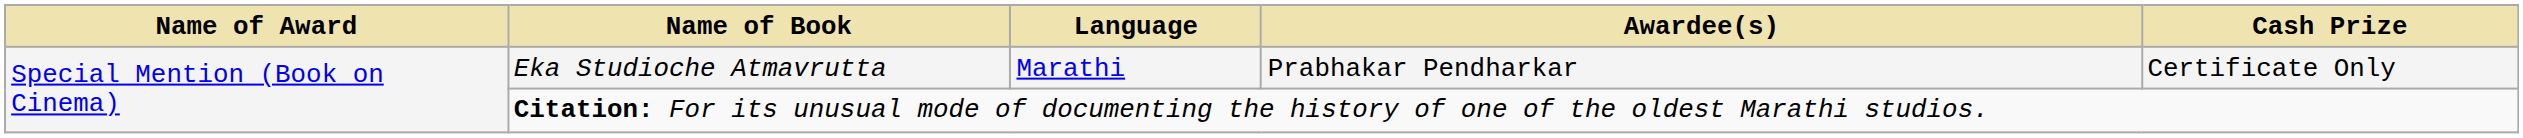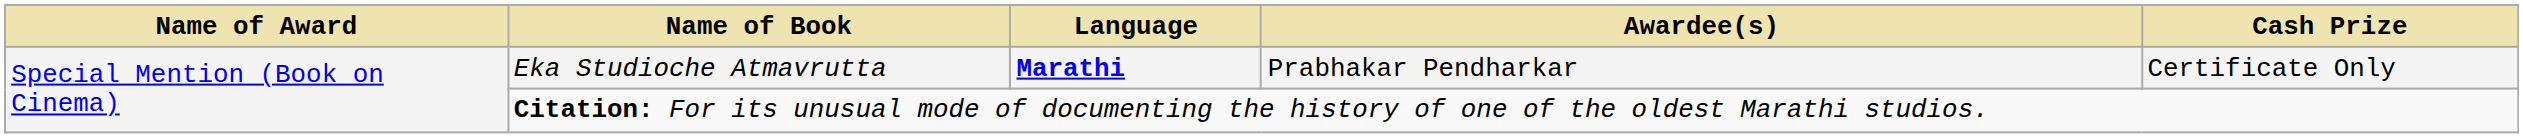(1071, 68) normal -> (1071, 68) bold
